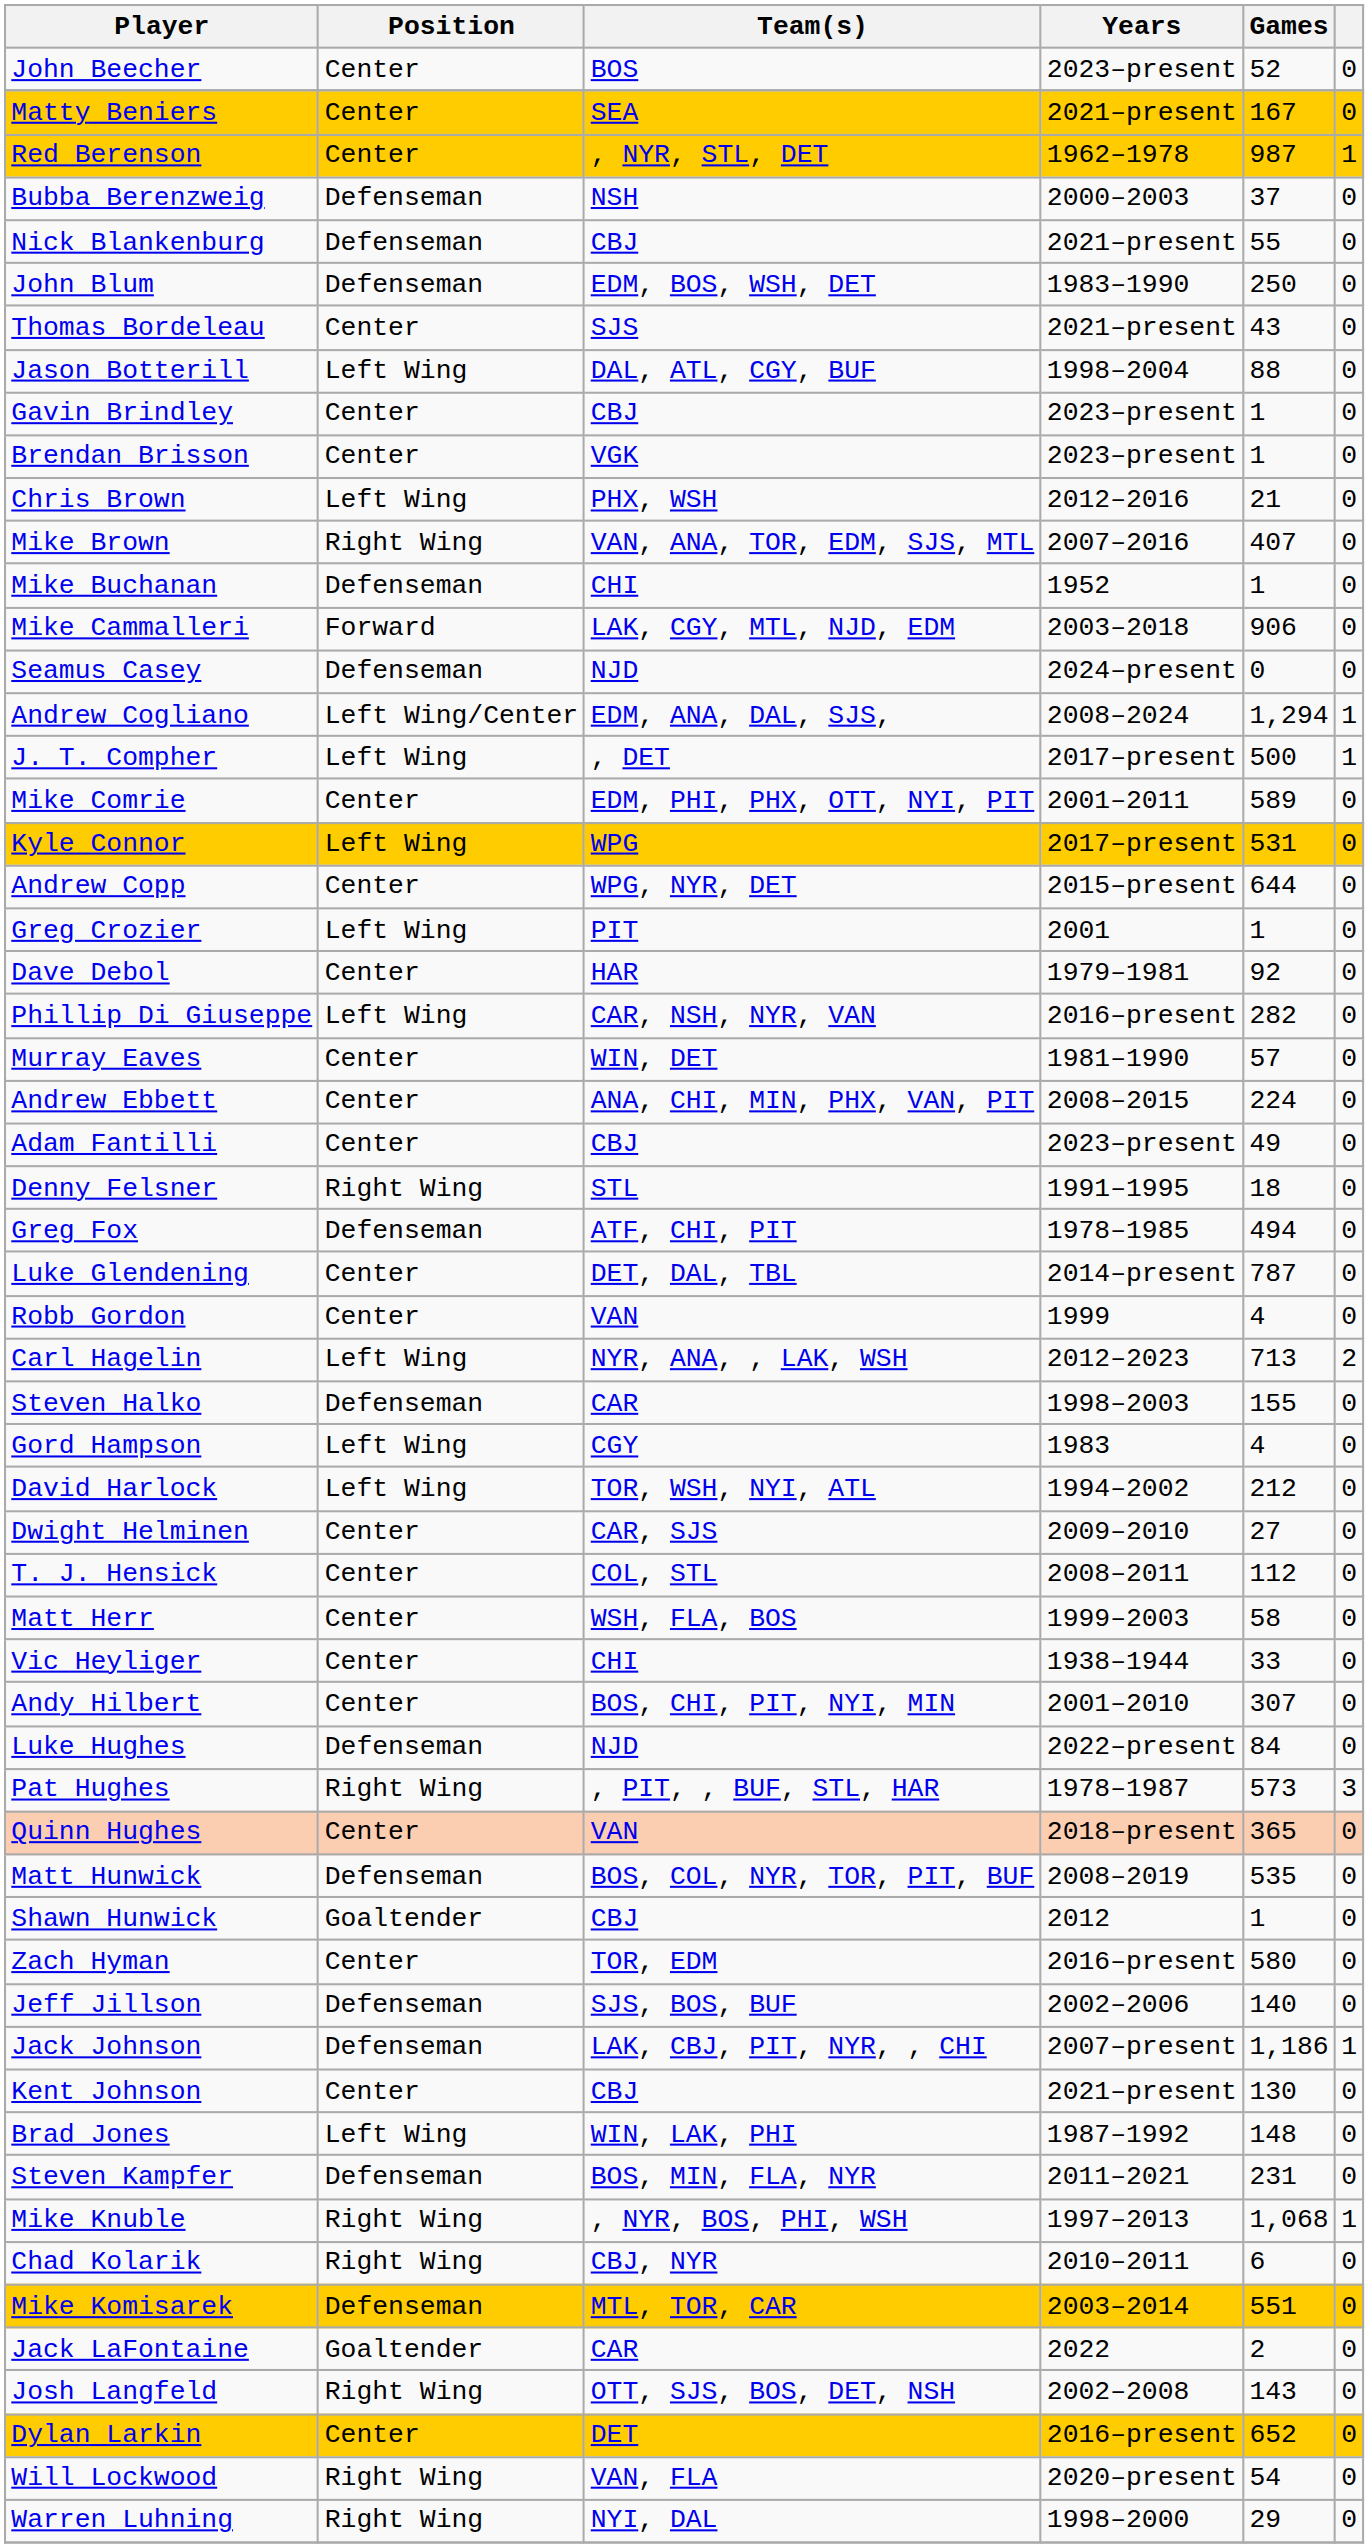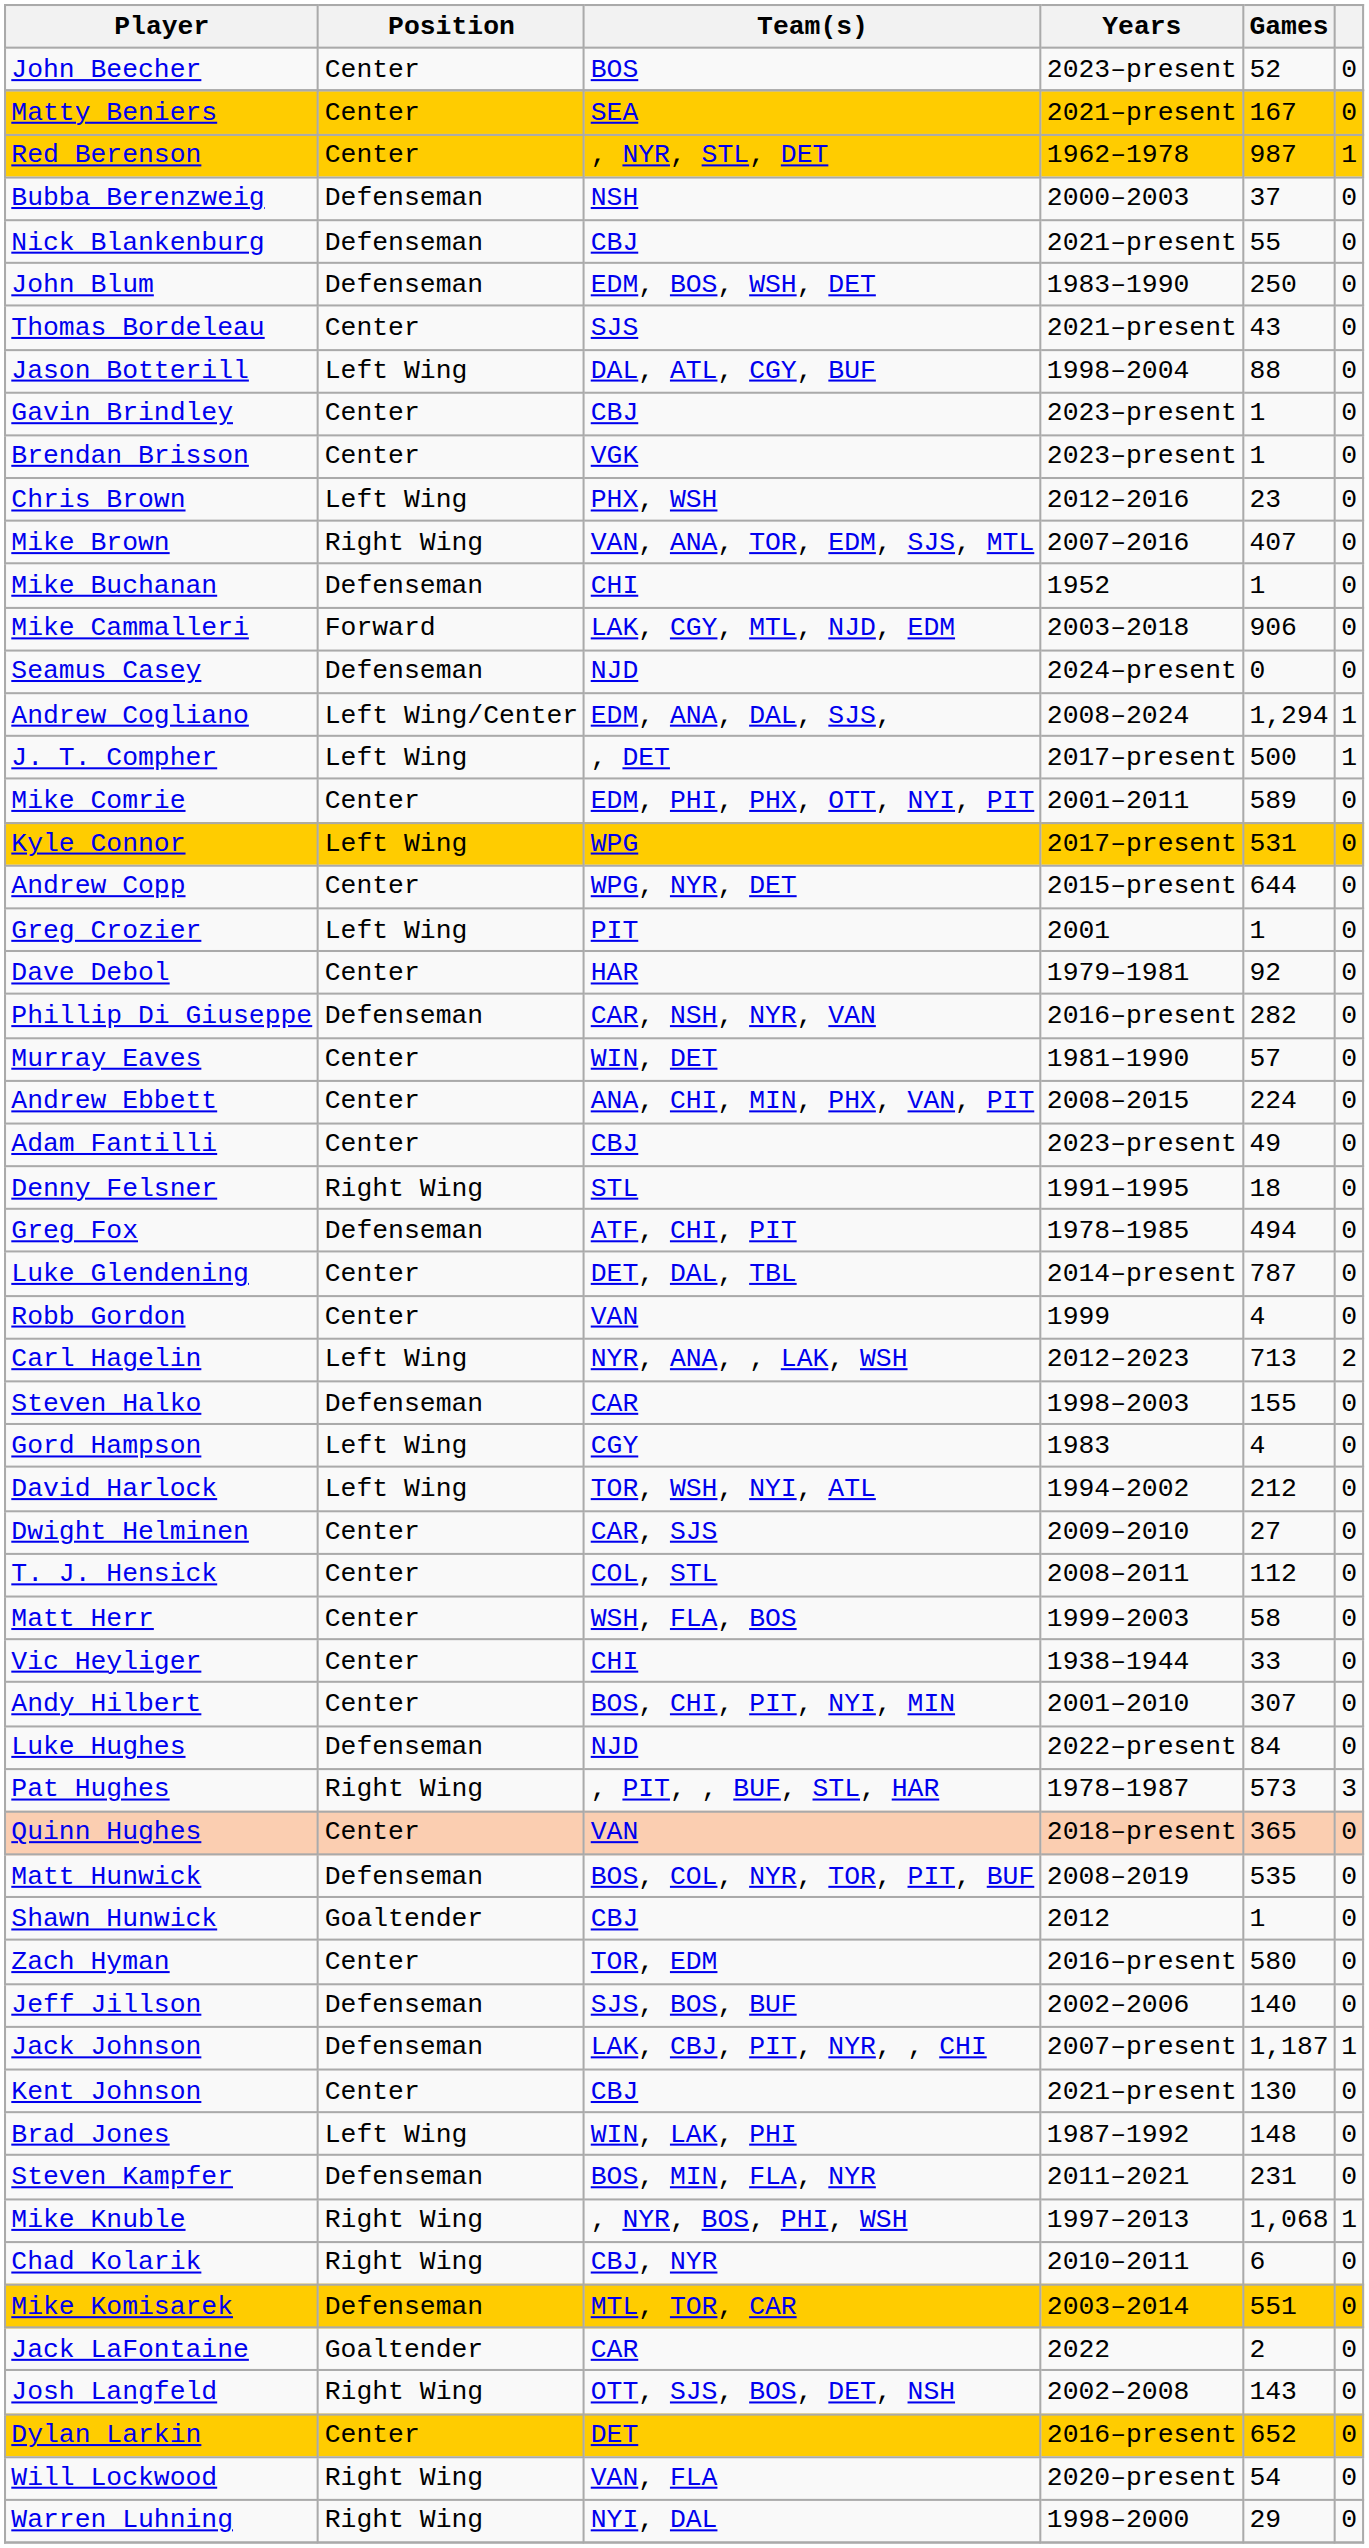(1265, 500) 21 -> (1265, 500) 23
(396, 1016) Left Wing -> (404, 1016) Defenseman
(1289, 2048) 1,186 -> (1289, 2048) 1,187
